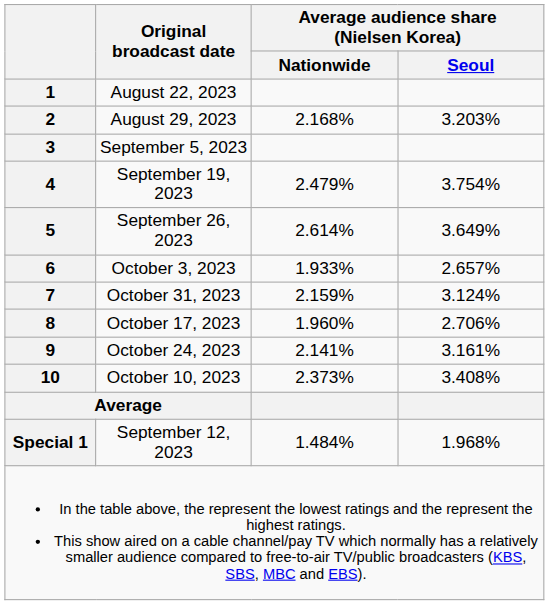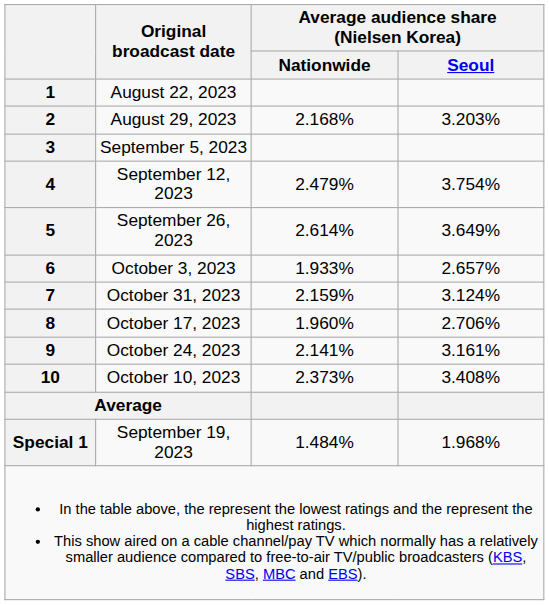(174, 184) September 19, 2023 -> (174, 184) September 12, 2023
(174, 442) September 12, 2023 -> (174, 442) September 19, 2023
